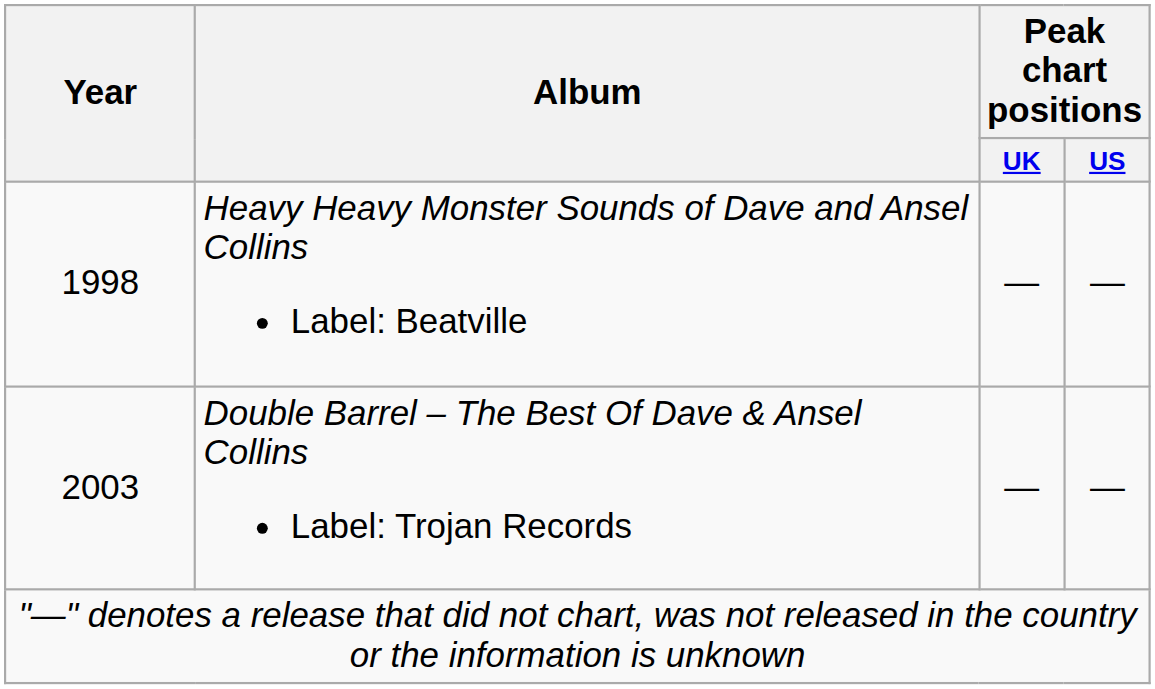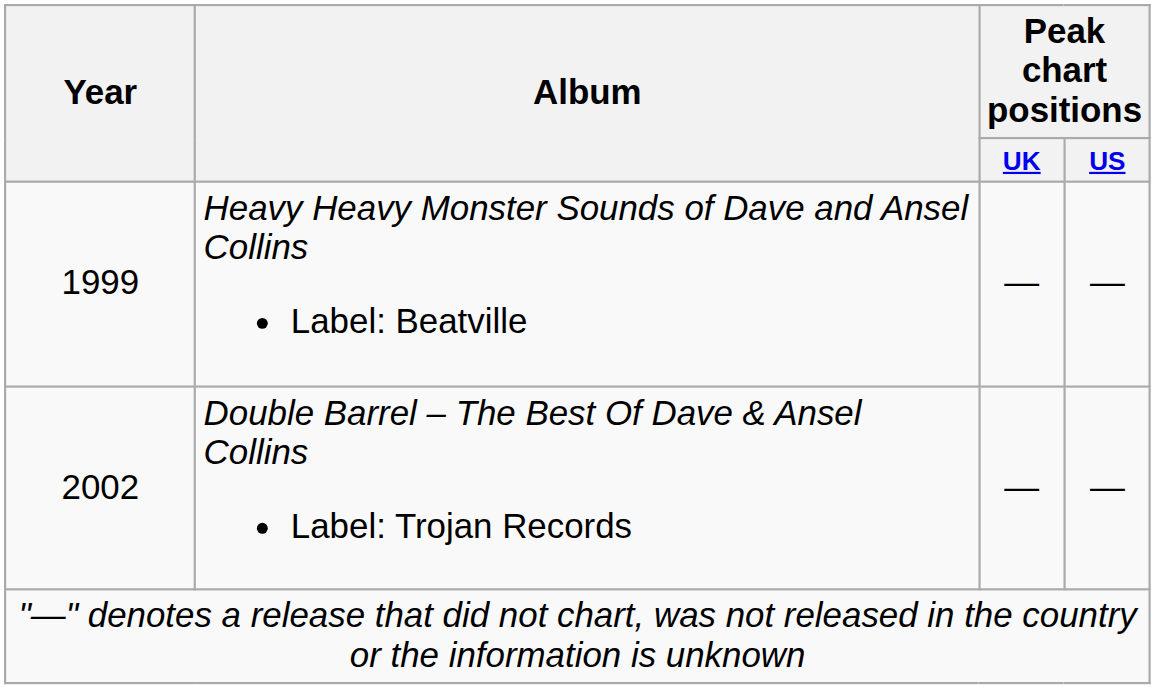(100, 283) 1998 -> (100, 283) 1999
(100, 486) 2003 -> (100, 486) 2002
